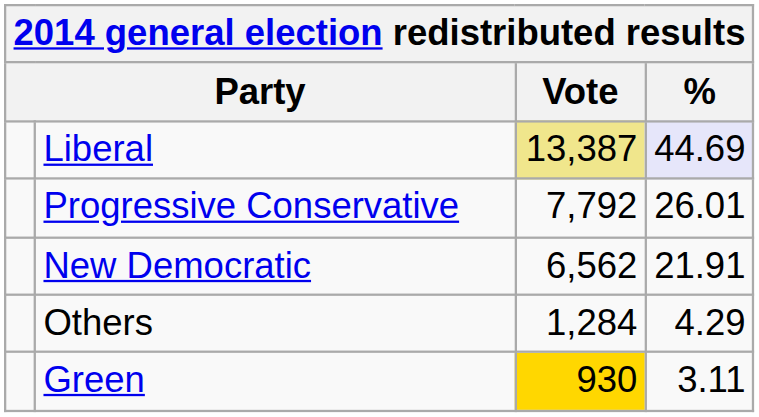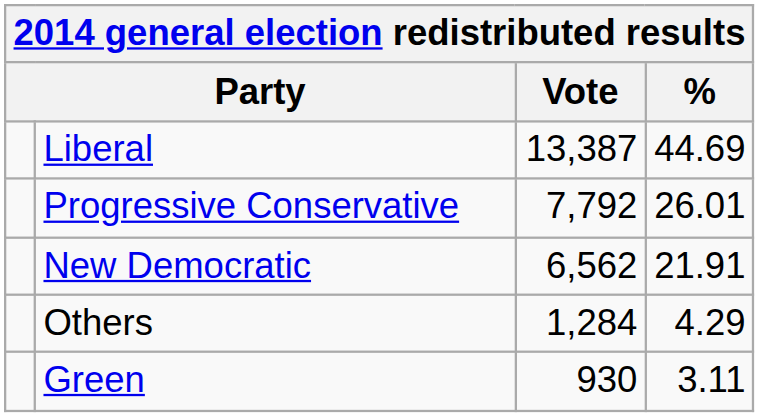(582, 149) khaki background -> (582, 149) no background
(700, 149) lavender background -> (700, 149) no background
(607, 380) gold background -> (607, 380) no background
